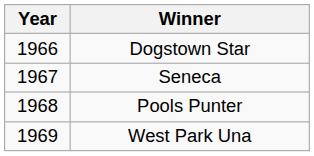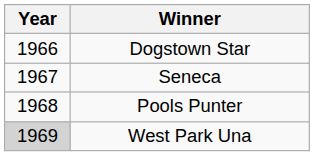(38, 135) no background -> (38, 135) lightgrey background
